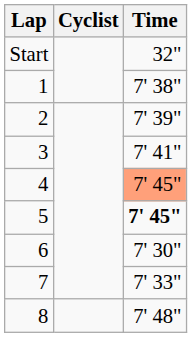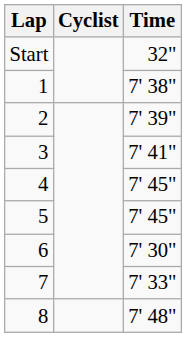(157, 184) lightsalmon background -> (152, 184) no background
(155, 217) bold -> (152, 217) normal
